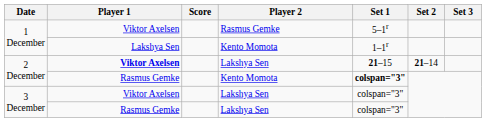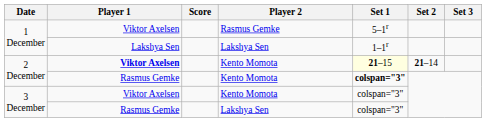(249, 47) Kento Momota -> (245, 47) Lakshya Sen
(245, 63) Lakshya Sen -> (249, 63) Kento Momota
(380, 63) no background -> (380, 63) lightyellow background
(245, 94) Lakshya Sen -> (249, 94) Kento Momota
